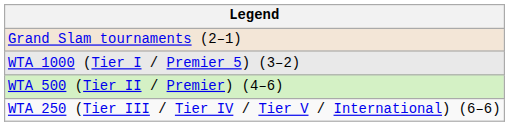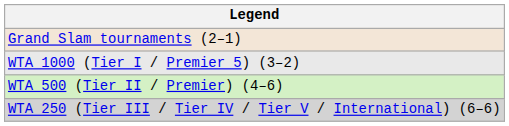(254, 110) no background -> (254, 110) lightgrey background
